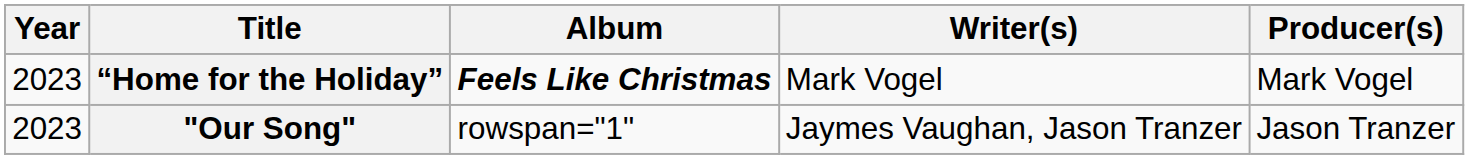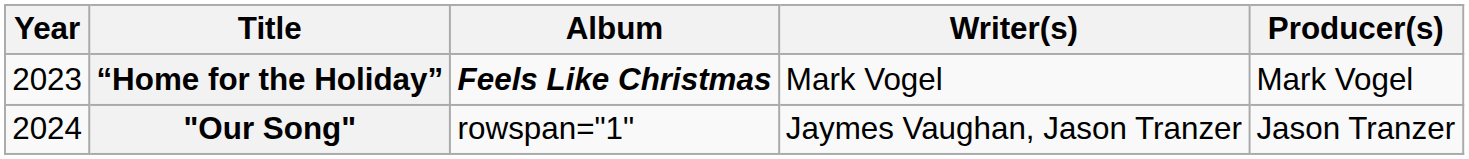(47, 128) 2023 -> (47, 128) 2024
